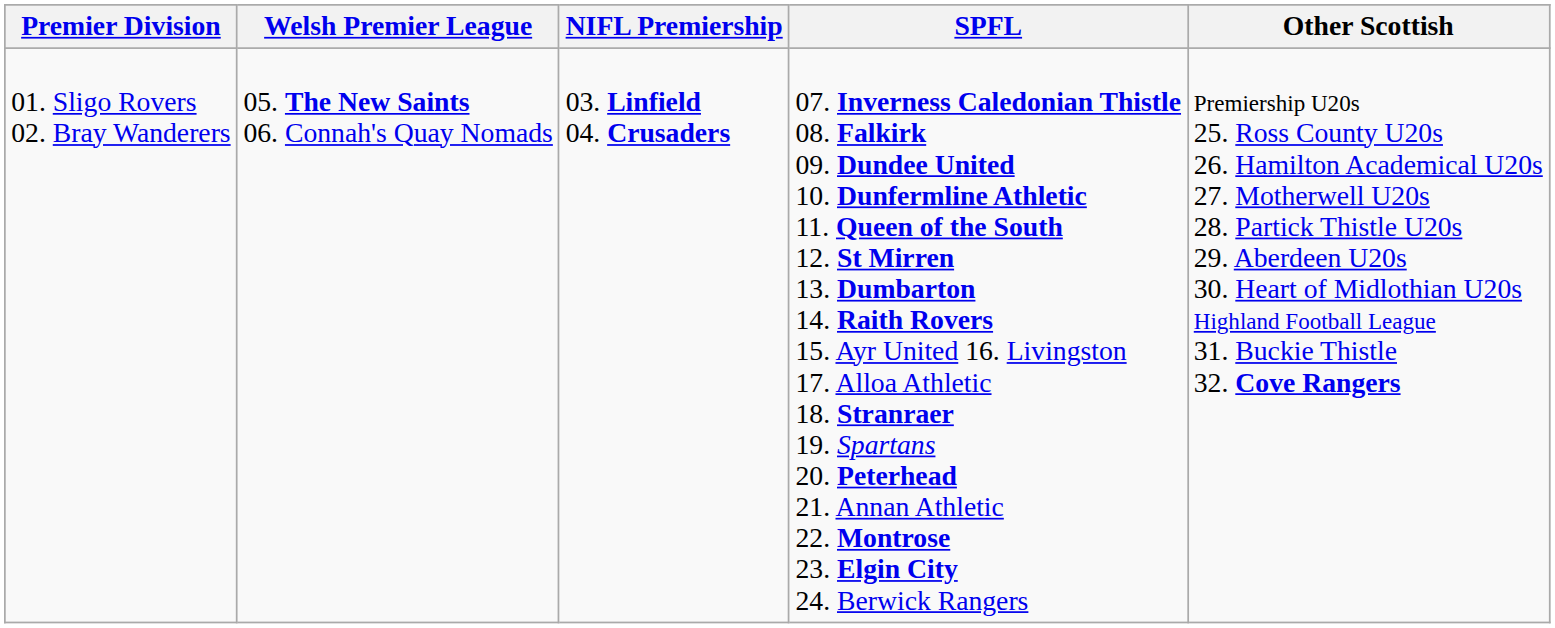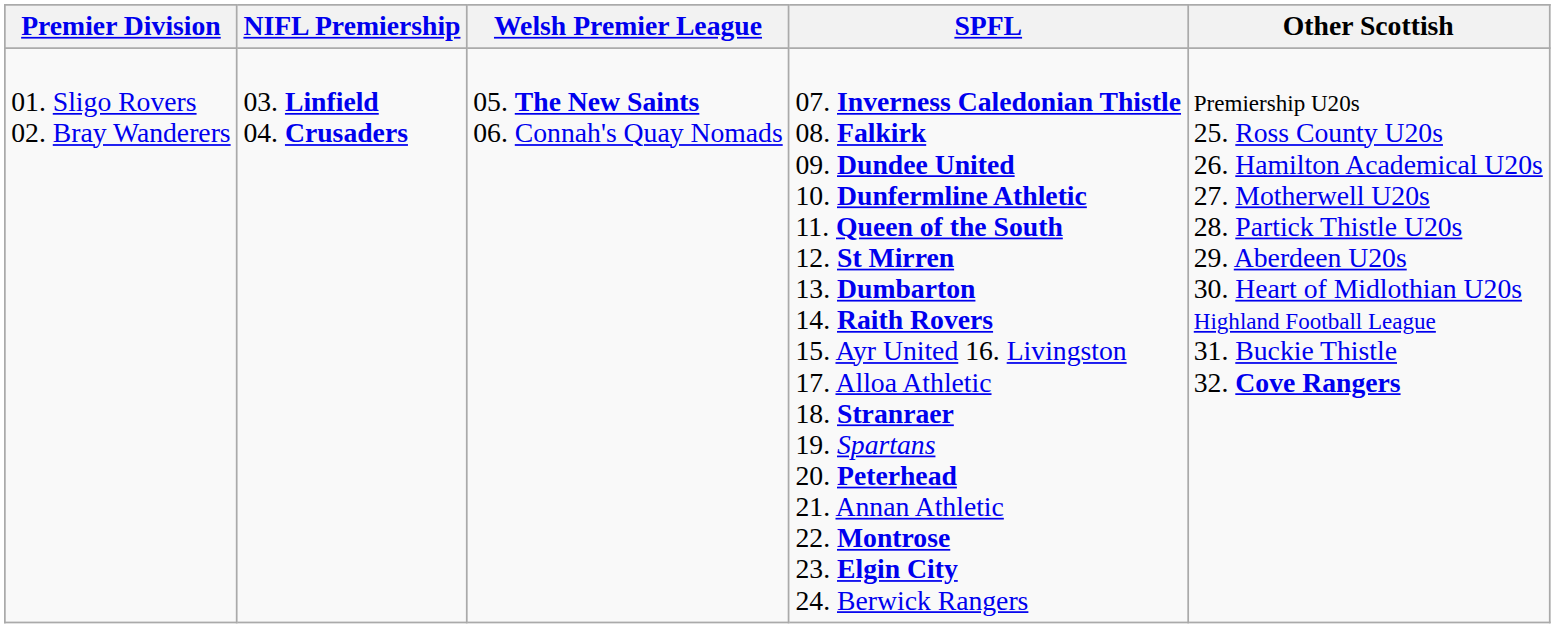columns swapped: (674, 26) <-> (398, 26)
